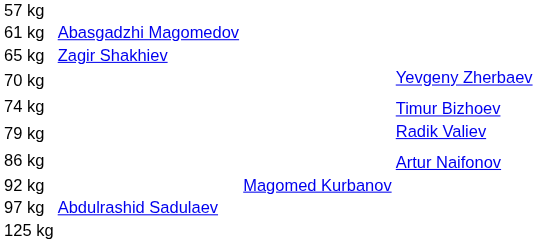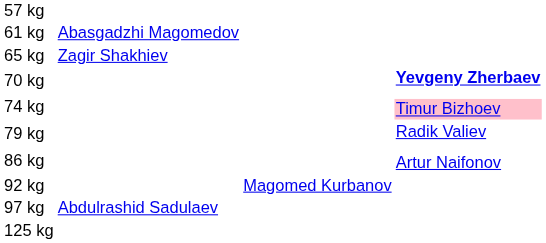(464, 78) normal -> (468, 78) bold
(448, 109) no background -> (448, 109) pink background
